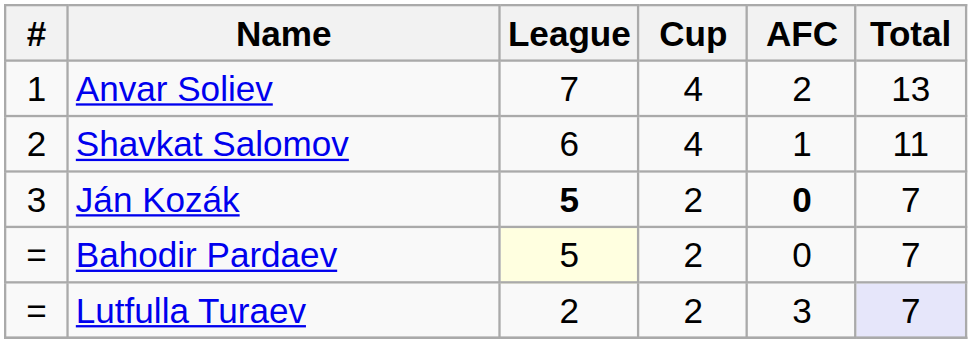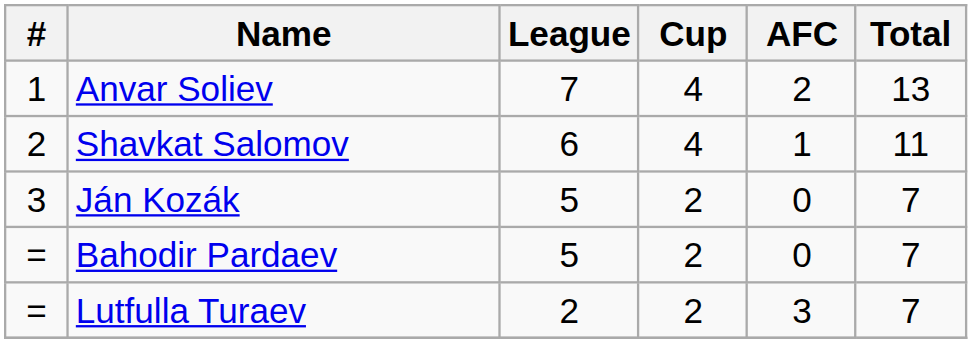(569, 200) bold -> (569, 200) normal
(802, 200) bold -> (802, 200) normal
(569, 255) lightyellow background -> (569, 255) no background
(911, 311) lavender background -> (911, 311) no background
